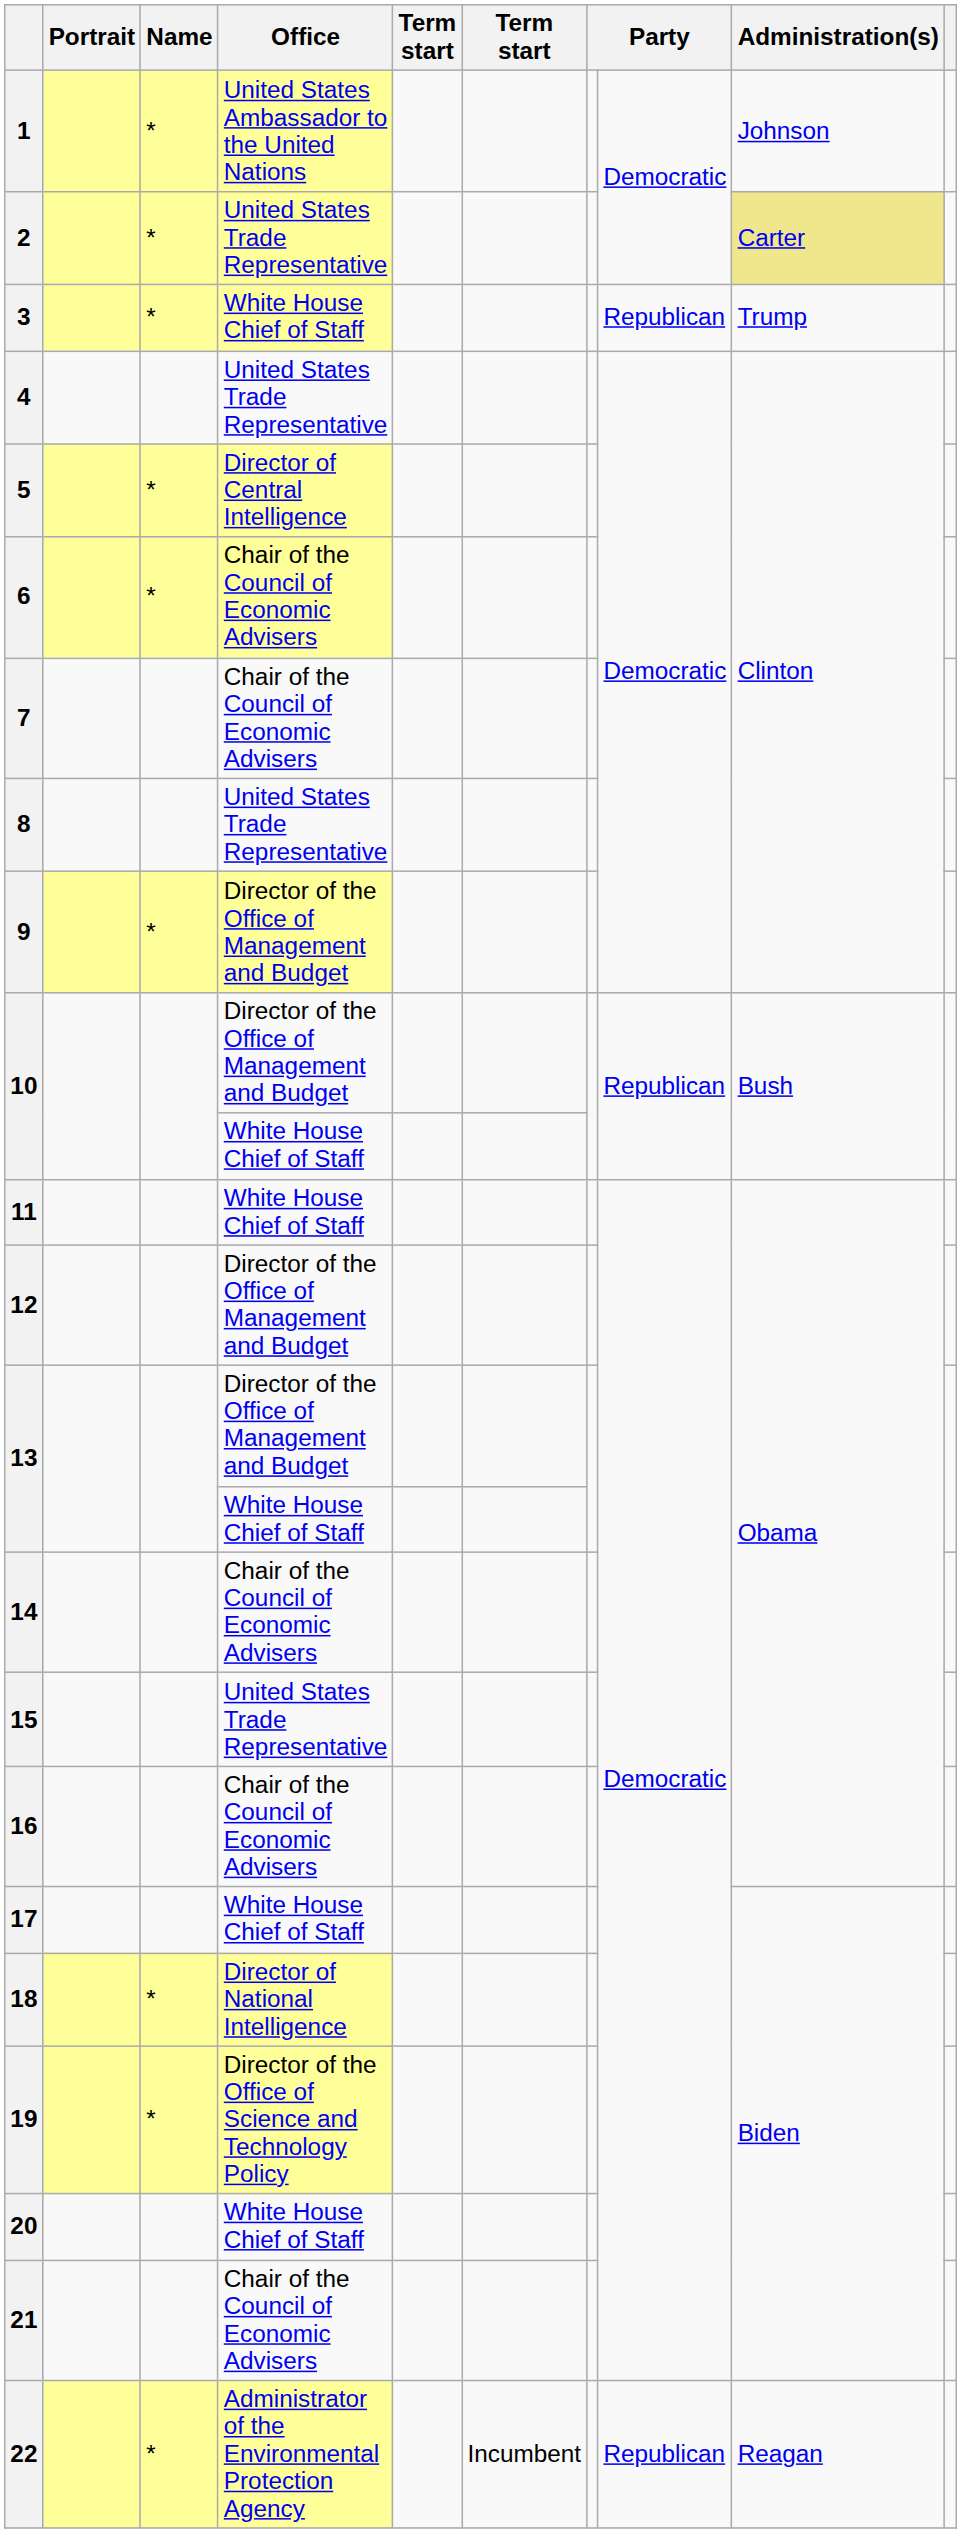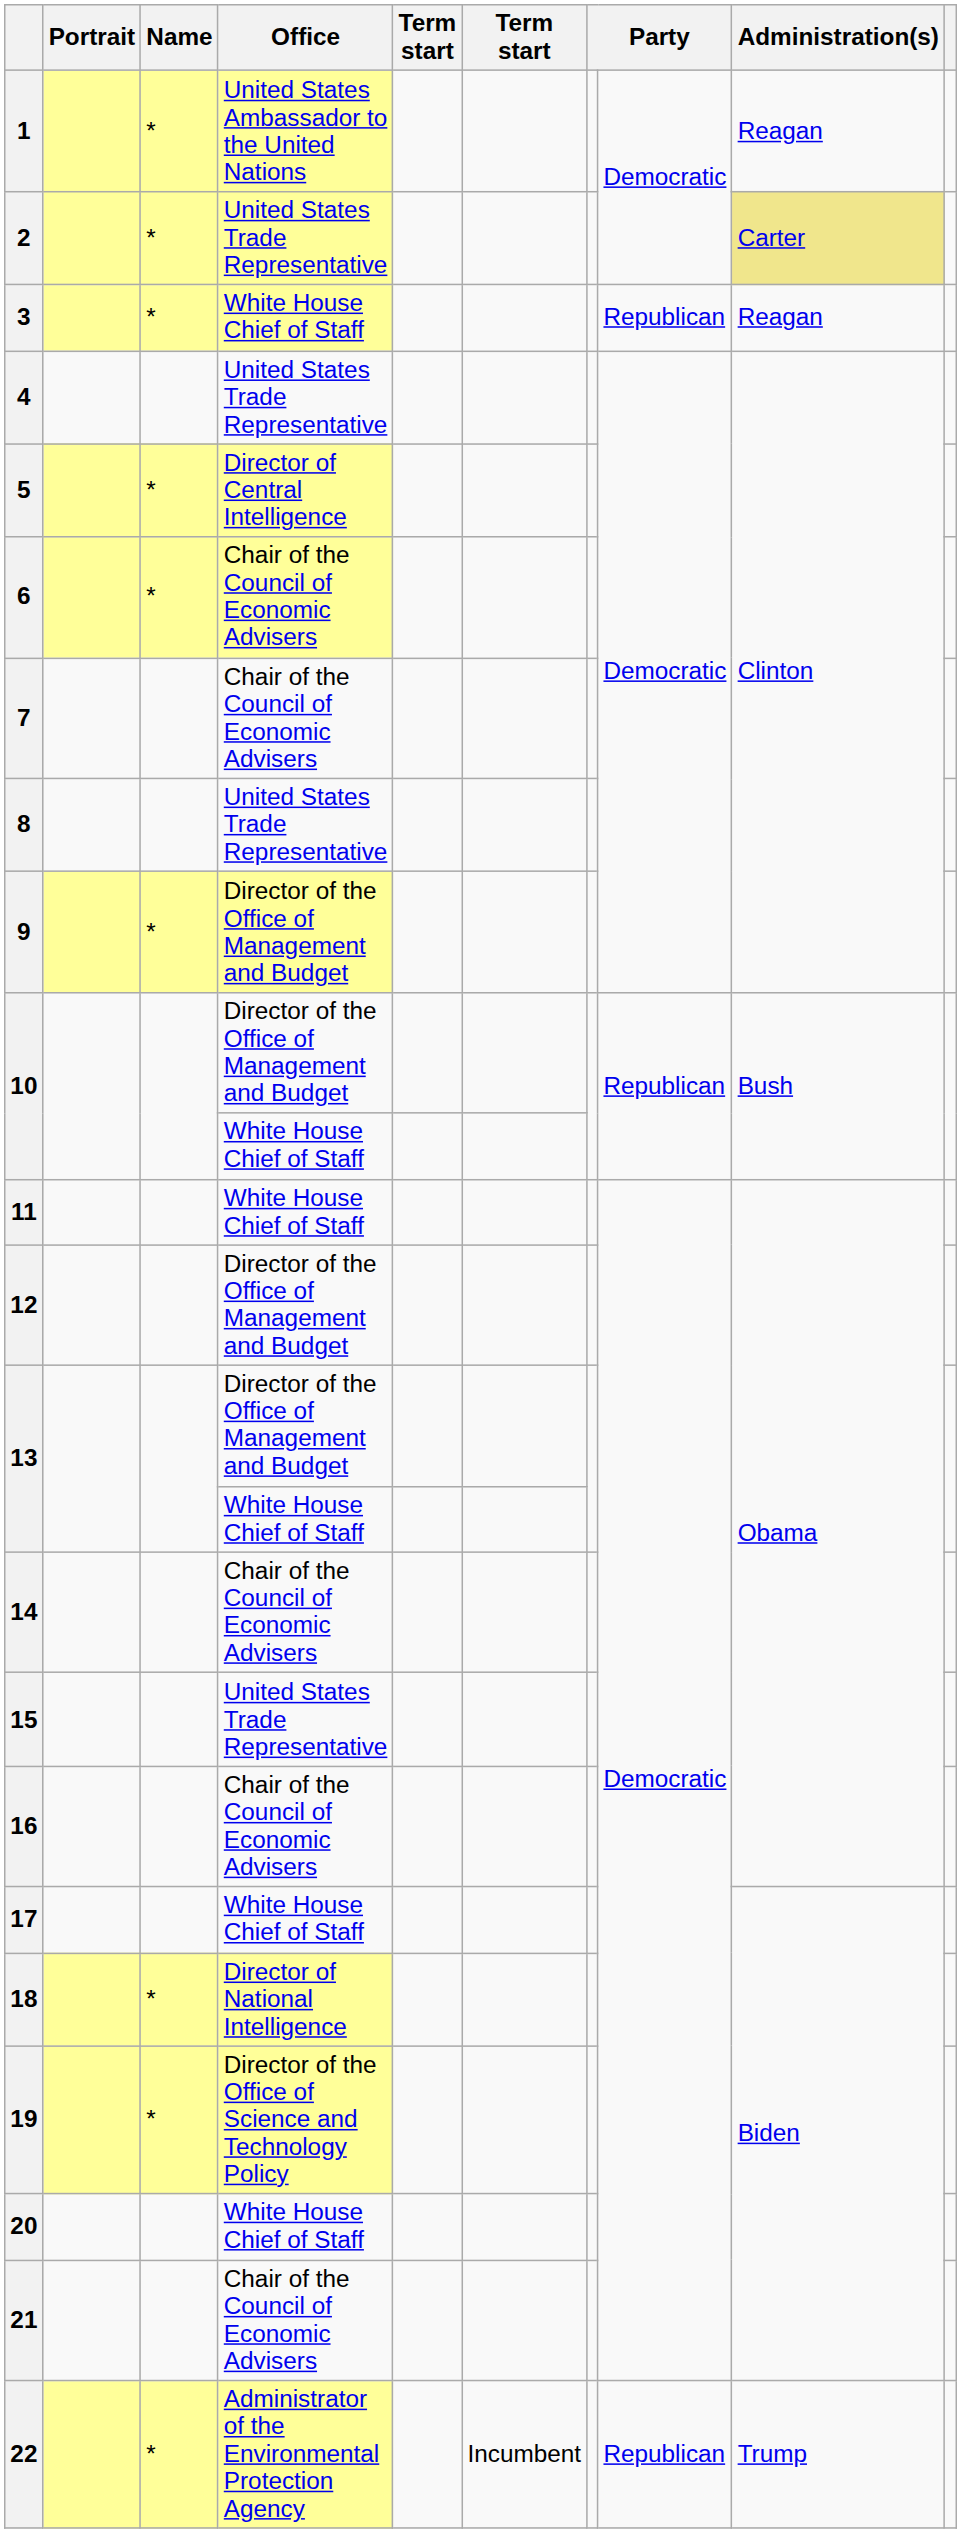(784, 130) Johnson -> (780, 130) Reagan
(772, 317) Trump -> (780, 317) Reagan
(780, 2454) Reagan -> (772, 2454) Trump
